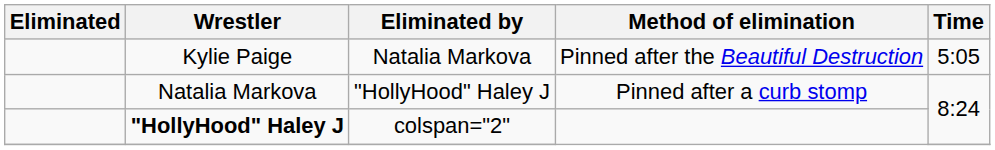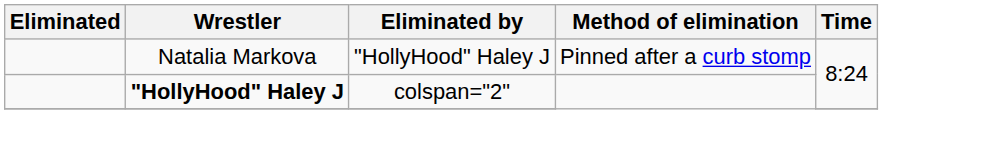- row: (237, 56)
